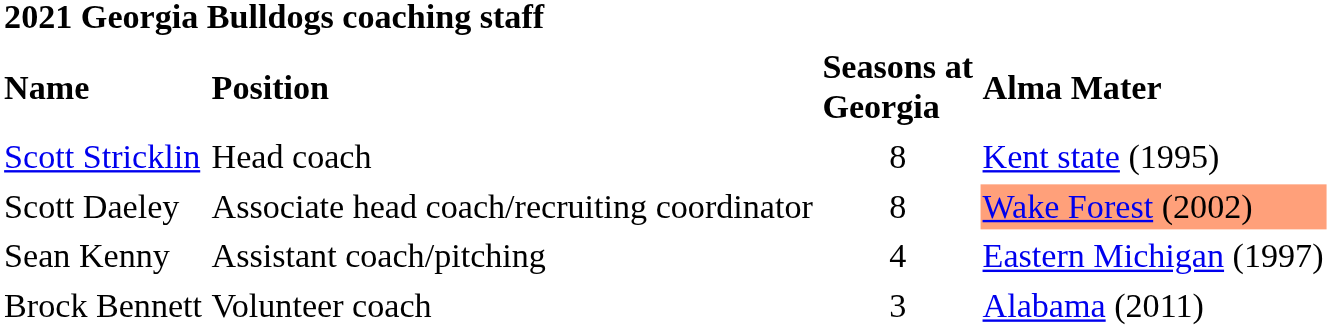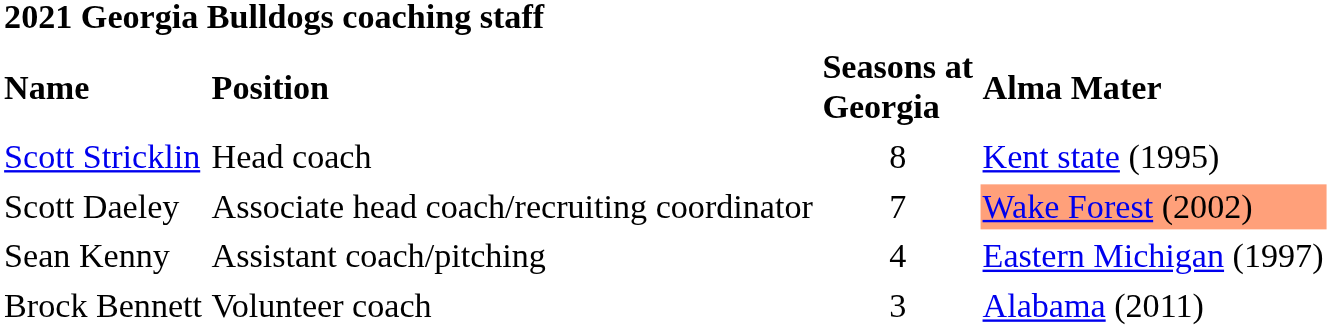(898, 206) 8 -> (898, 206) 7
